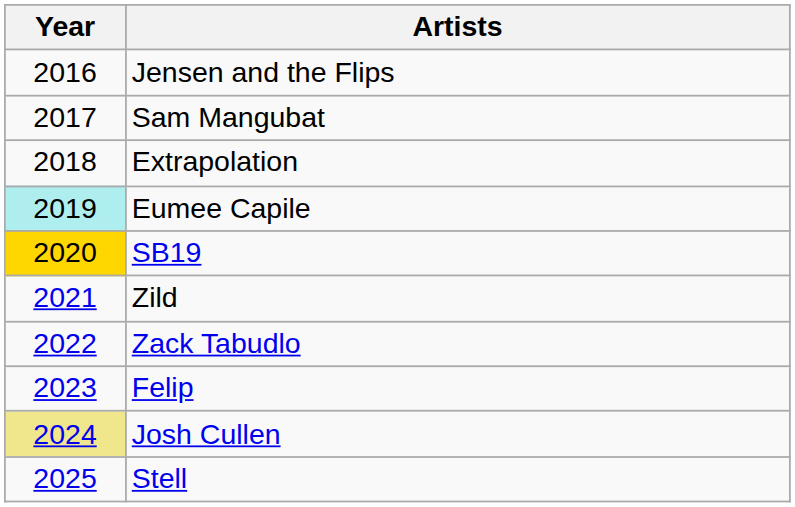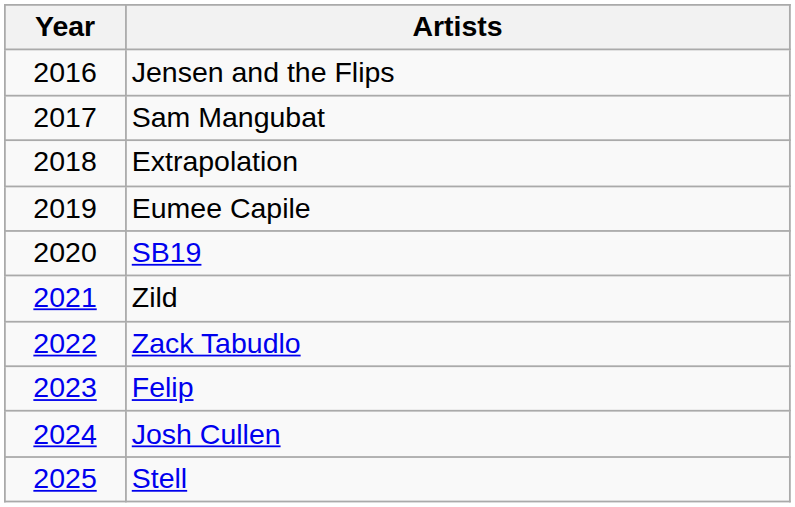(65, 207) paleturquoise background -> (65, 207) no background
(65, 252) gold background -> (65, 252) no background
(65, 433) khaki background -> (65, 433) no background
